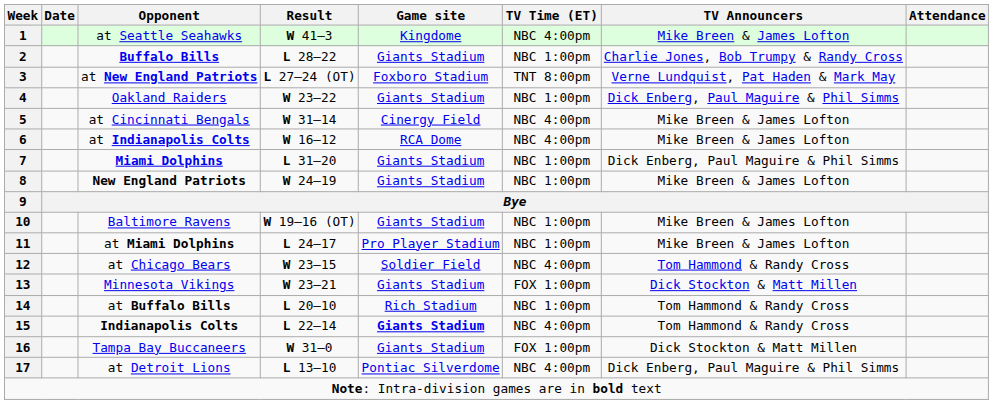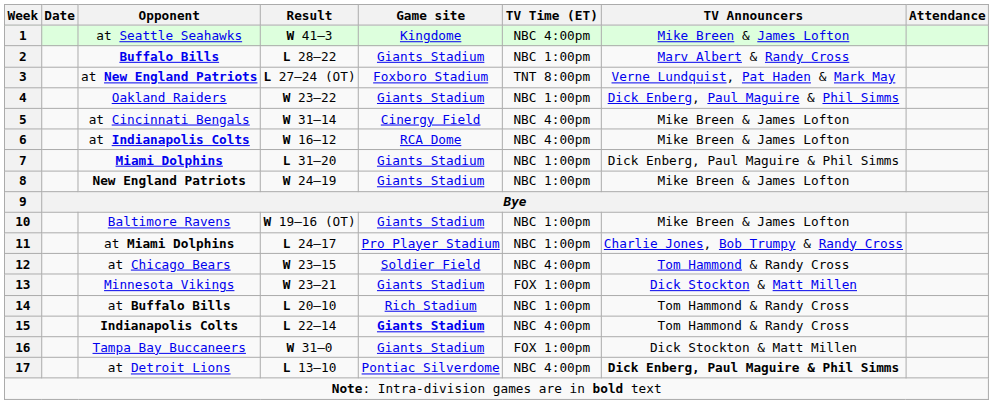(753, 56) Charlie Jones, Bob Trumpy & Randy Cross -> (753, 56) Marv Albert & Randy Cross
(753, 243) Mike Breen & James Lofton -> (753, 243) Charlie Jones, Bob Trumpy & Randy Cross
(753, 368) normal -> (753, 368) bold
